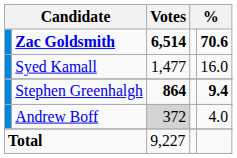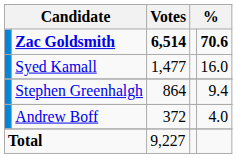(174, 91) bold -> (174, 91) normal
(218, 91) bold -> (218, 91) normal
(174, 116) lightgrey background -> (174, 116) no background
